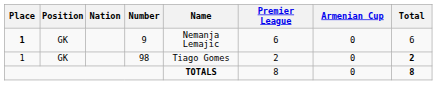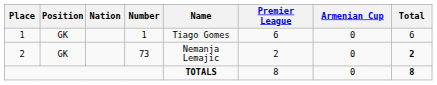(22, 40) bold -> (22, 35) normal
(144, 40) 9 -> (144, 35) 1
(201, 40) Nemanja Lemajic -> (201, 35) Tiago Gomes
(22, 59) 1 -> (22, 54) 2
(144, 59) 98 -> (144, 54) 73
(201, 59) Tiago Gomes -> (201, 54) Nemanja Lemajic
